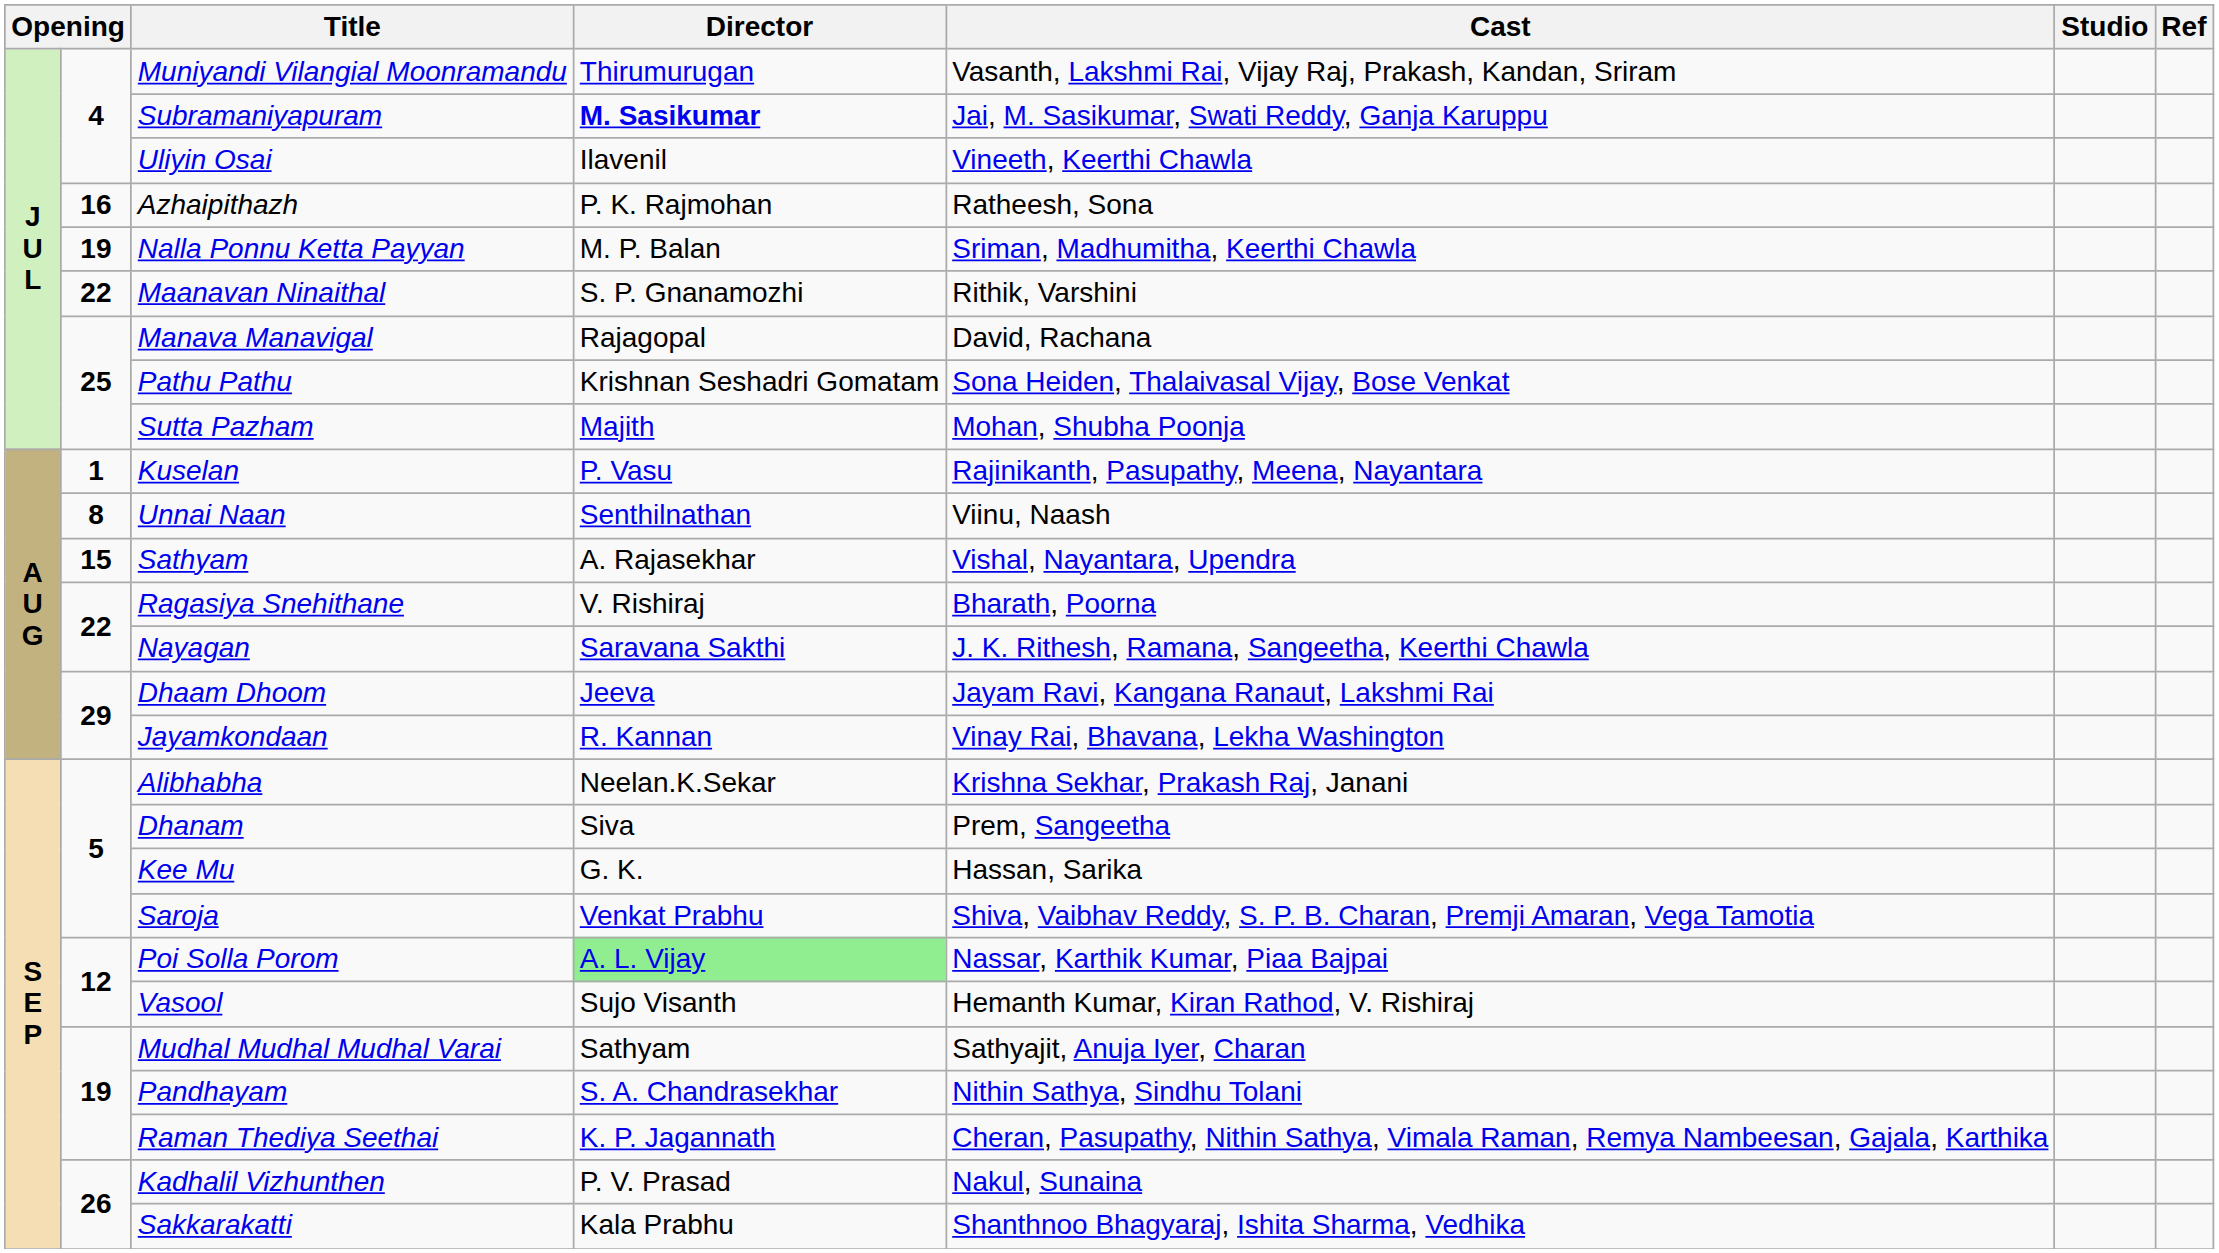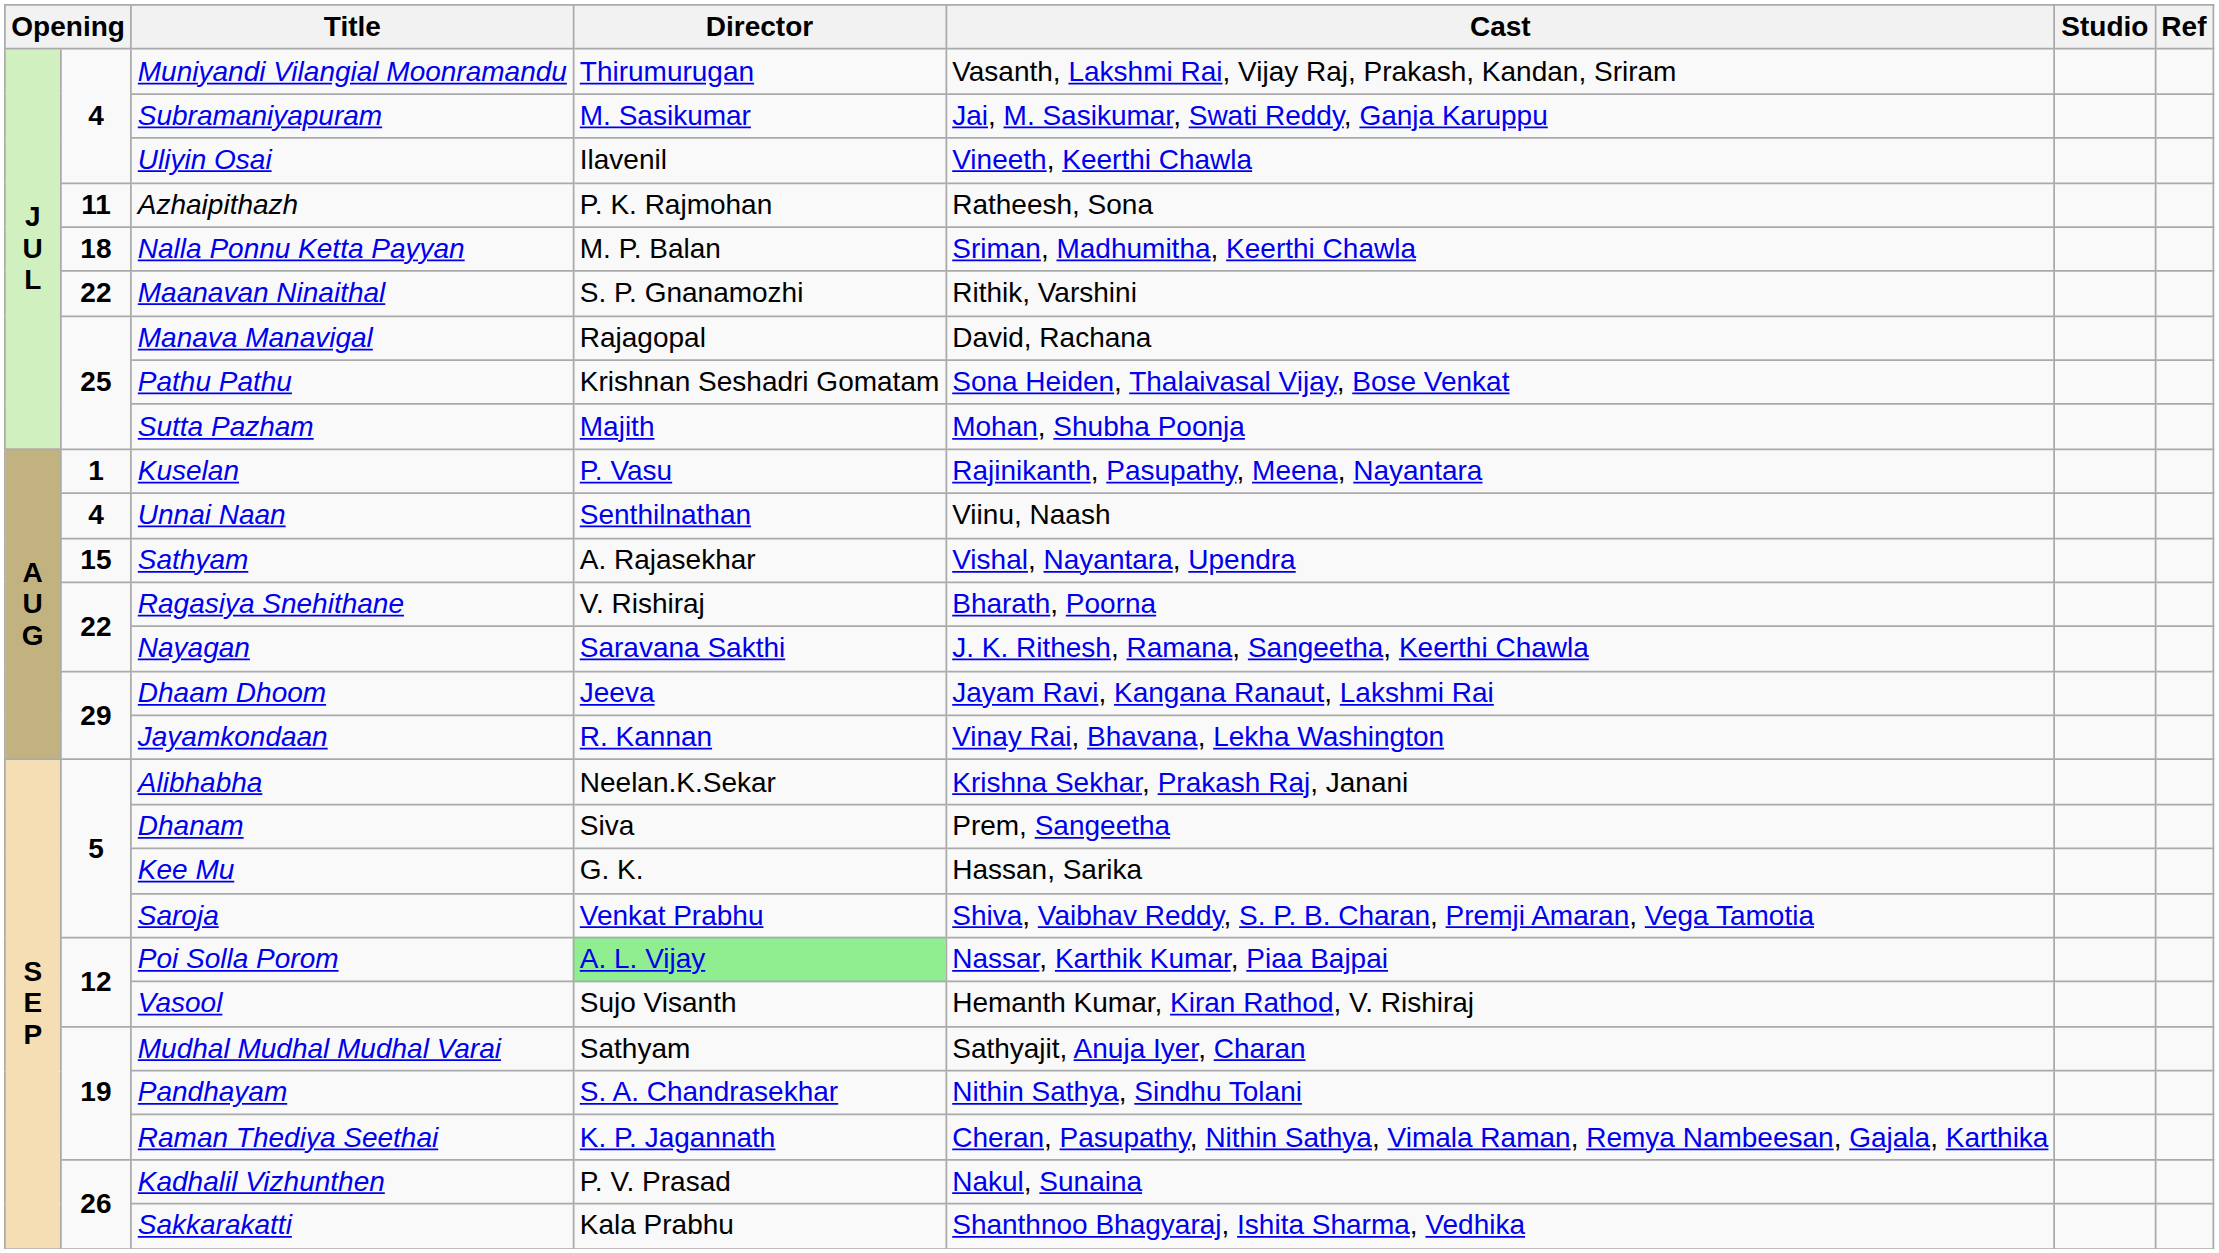(670, 115) bold -> (665, 115) normal
(96, 204) 16 -> (96, 204) 11
(96, 248) 19 -> (96, 248) 18
(96, 515) 8 -> (96, 515) 4
